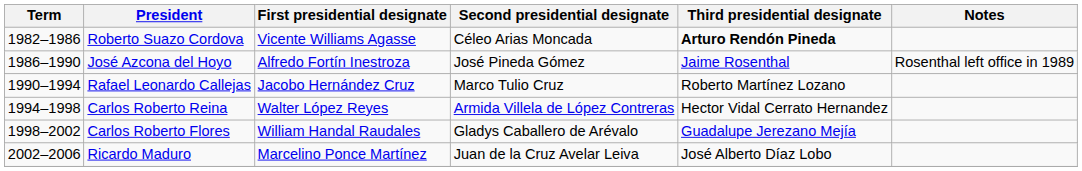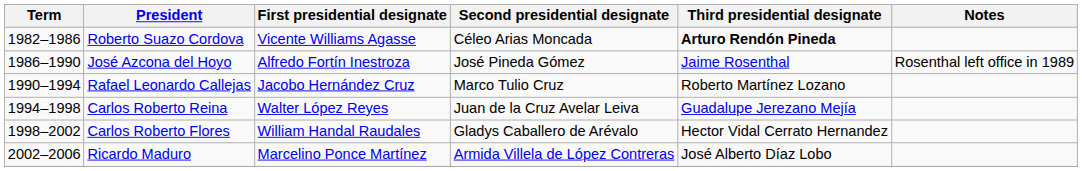(564, 108) Armida Villela de López Contreras -> (546, 108) Juan de la Cruz Avelar Leiva
(785, 108) Hector Vidal Cerrato Hernandez -> (768, 108) Guadalupe Jerezano Mejía
(768, 131) Guadalupe Jerezano Mejía -> (785, 131) Hector Vidal Cerrato Hernandez
(546, 154) Juan de la Cruz Avelar Leiva -> (564, 154) Armida Villela de López Contreras
